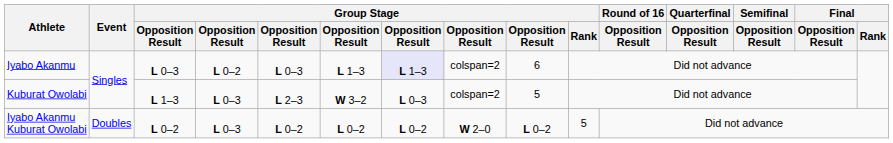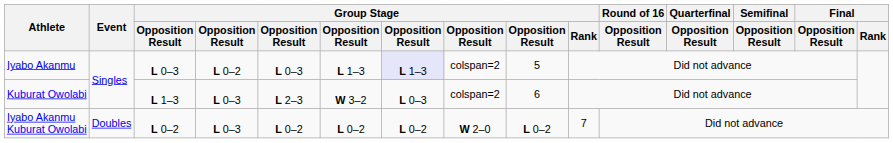(537, 65) 6 -> (537, 65) 5
(537, 94) 5 -> (537, 94) 6
(584, 124) 5 -> (584, 124) 7
